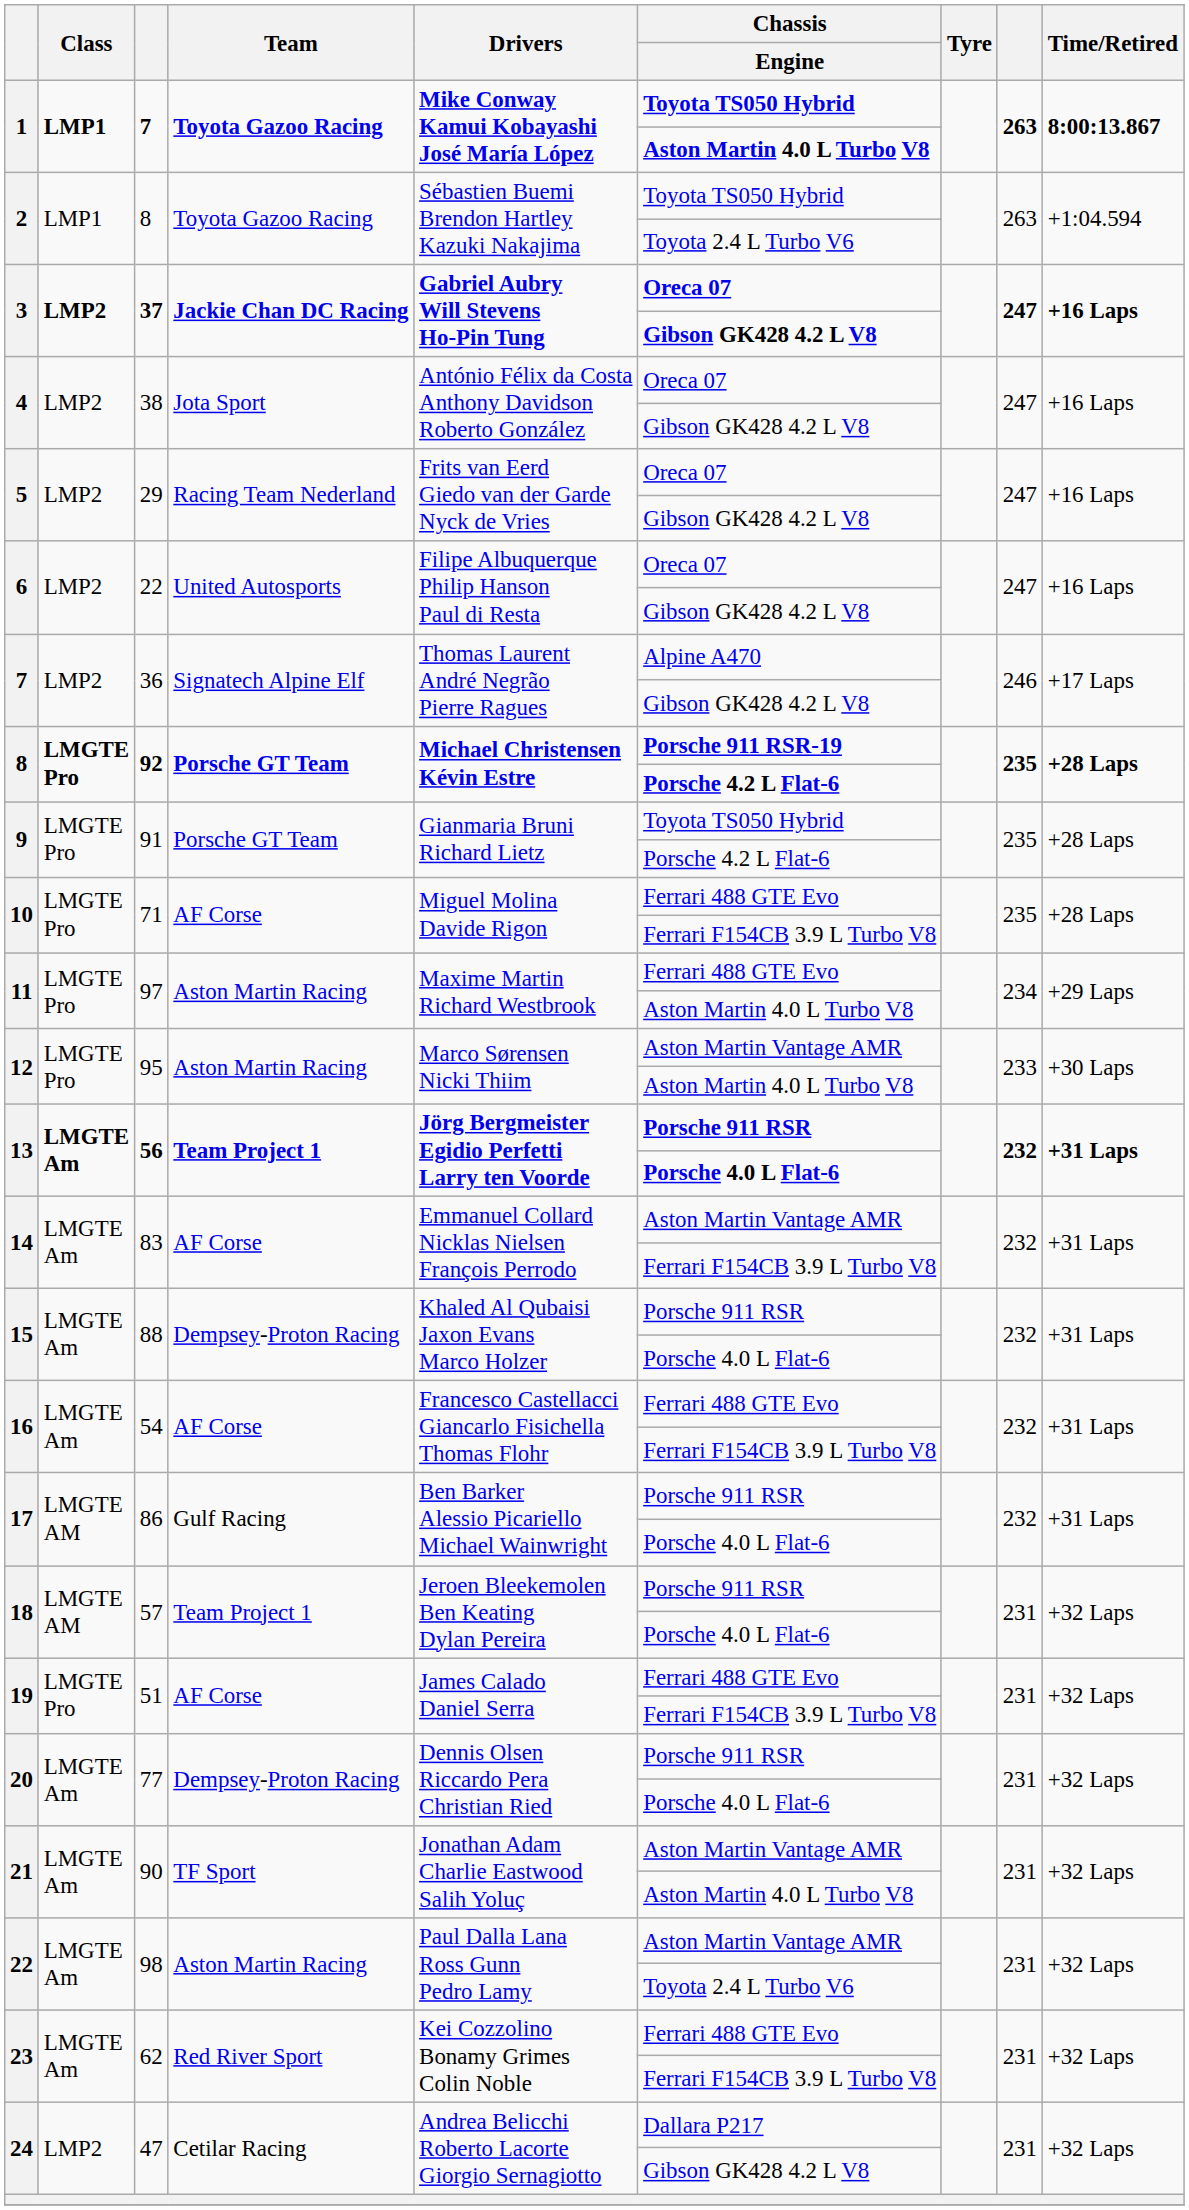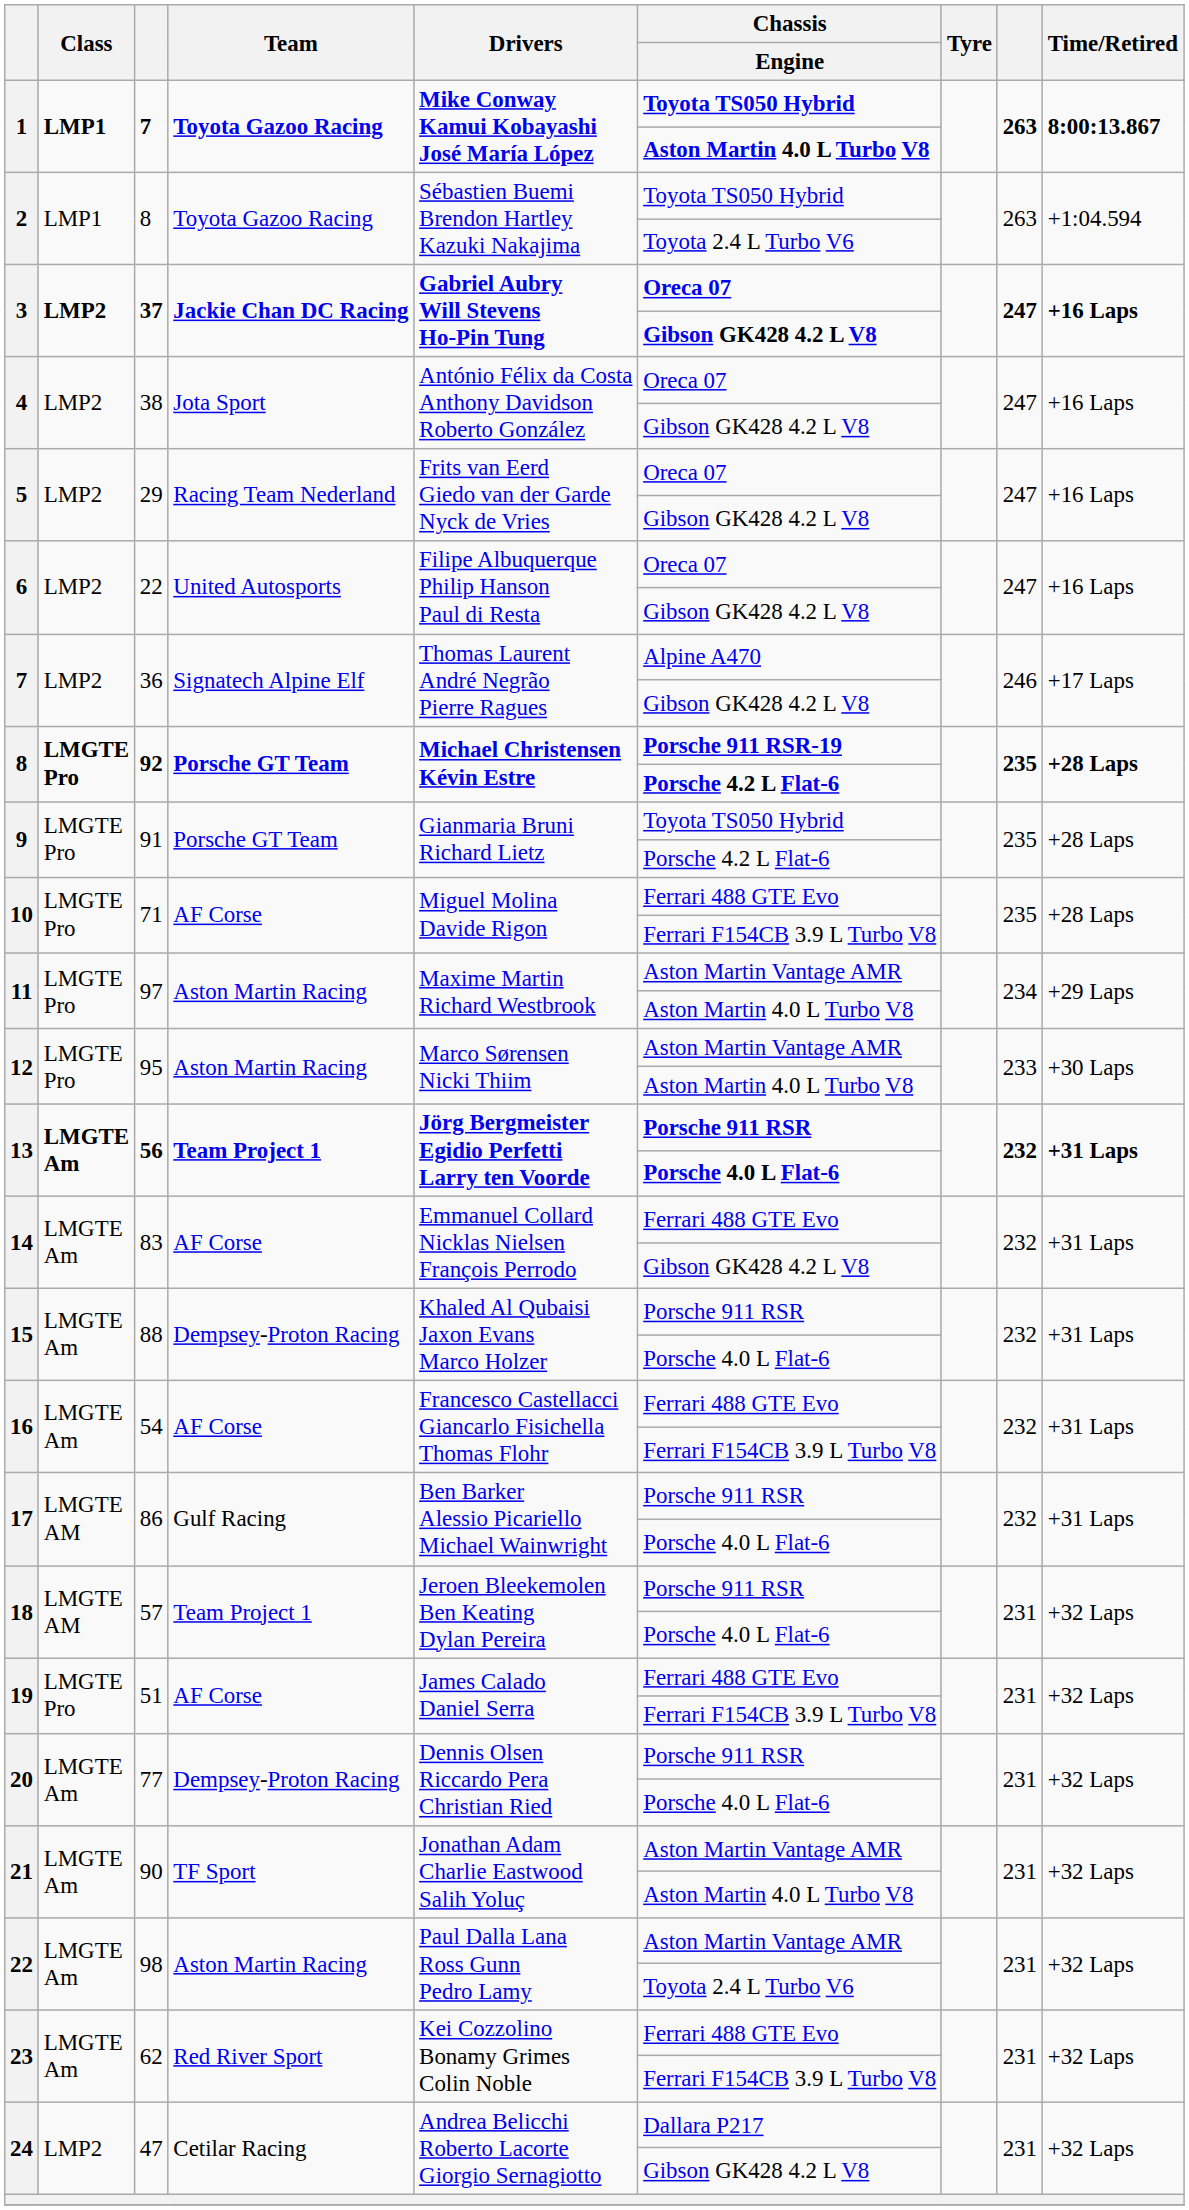(741, 971) Ferrari 488 GTE Evo -> (773, 971) Aston Martin Vantage AMR
(773, 1219) Aston Martin Vantage AMR -> (741, 1219) Ferrari 488 GTE Evo
(790, 1265) Ferrari F154CB 3.9 L Turbo V8 -> (756, 1265) Gibson GK428 4.2 L V8
